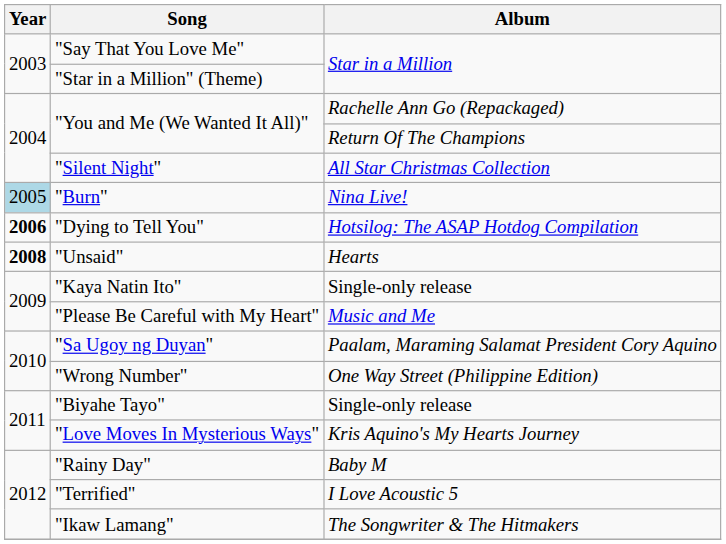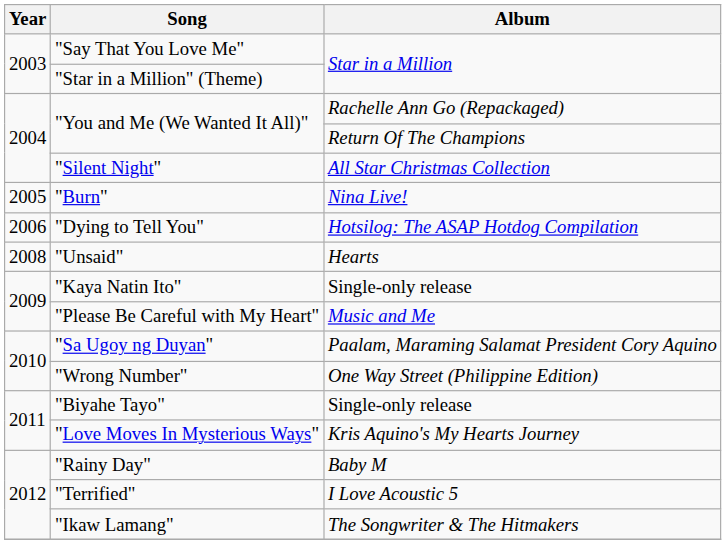(28, 197) lightblue background -> (28, 197) no background
(28, 227) bold -> (28, 227) normal
(28, 256) bold -> (28, 256) normal
